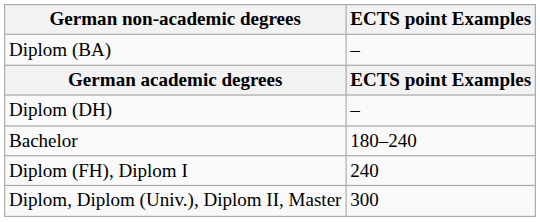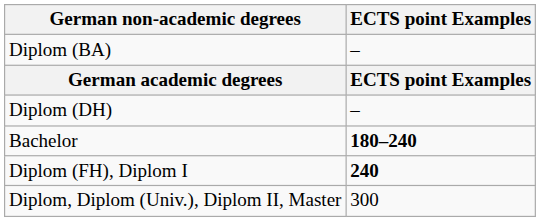(384, 140) normal -> (384, 140) bold
(364, 170) normal -> (364, 170) bold
